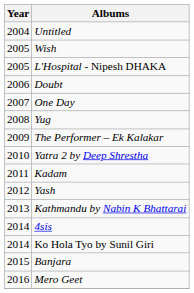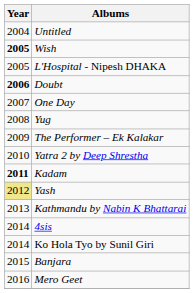(18, 48) normal -> (18, 48) bold
(18, 84) normal -> (18, 84) bold
(18, 173) normal -> (18, 173) bold
(18, 191) no background -> (18, 191) khaki background
